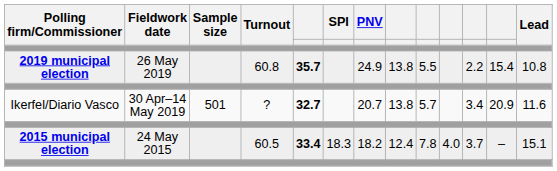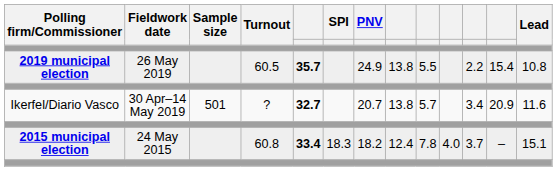(267, 67) 60.8 -> (267, 67) 60.5
(267, 144) 60.5 -> (267, 144) 60.8
